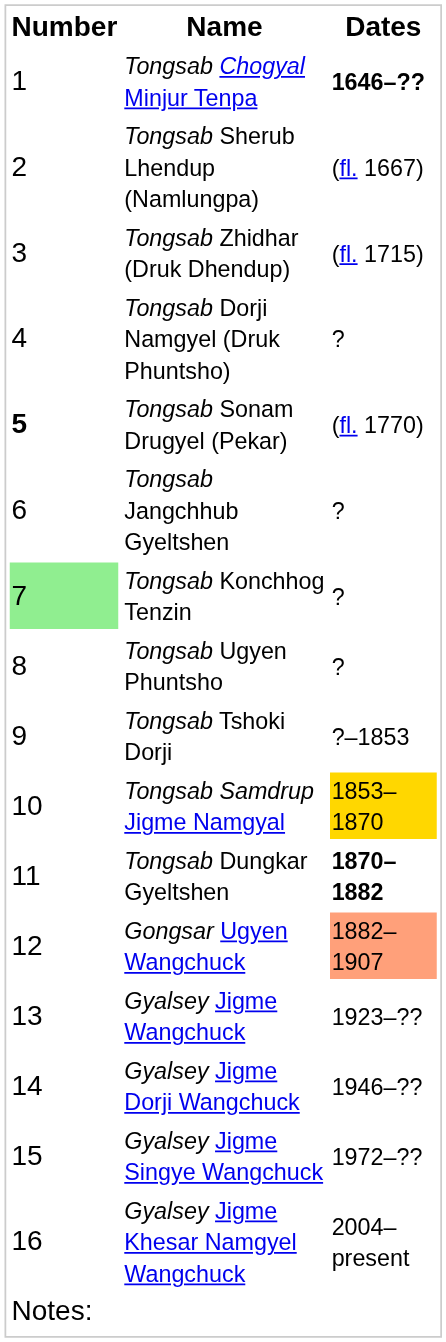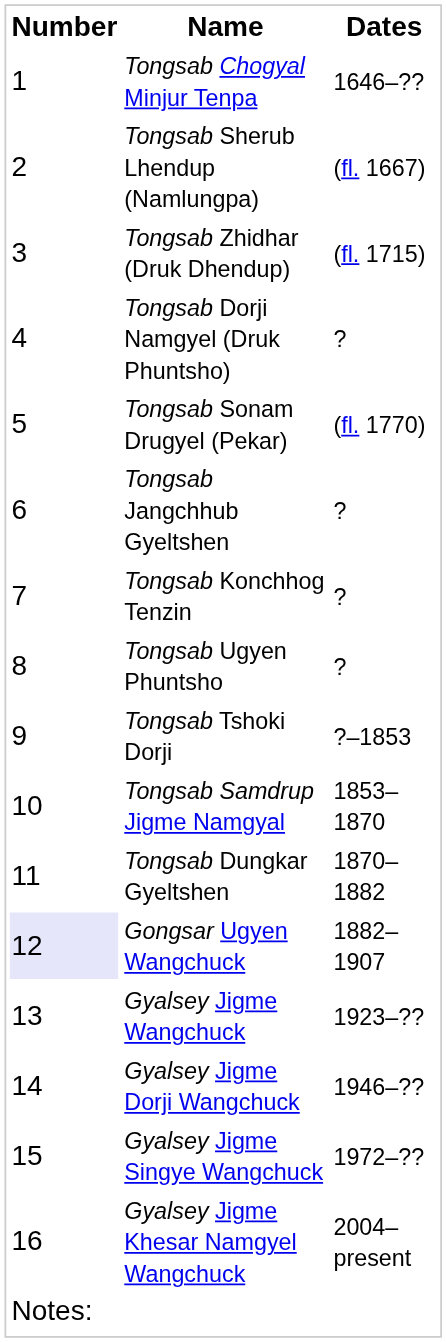(378, 81) bold -> (379, 83) normal
(19, 424) bold -> (19, 424) normal
(19, 596) lightgreen background -> (19, 596) no background
(364, 807) gold background -> (366, 807) no background
(364, 876) bold -> (366, 877) normal
(27, 946) no background -> (27, 946) lavender background
(364, 947) lightsalmon background -> (366, 947) no background
